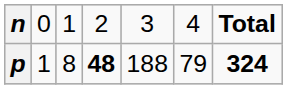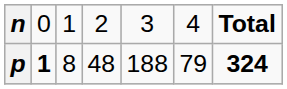(44, 63) normal -> (44, 63) bold
(101, 63) bold -> (101, 63) normal
